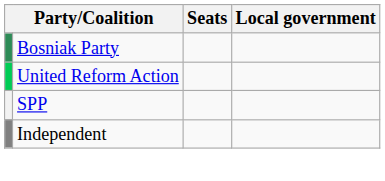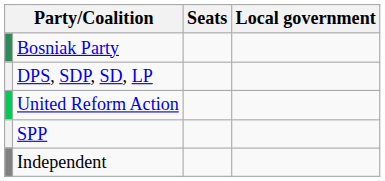+ row: (85, 76)
